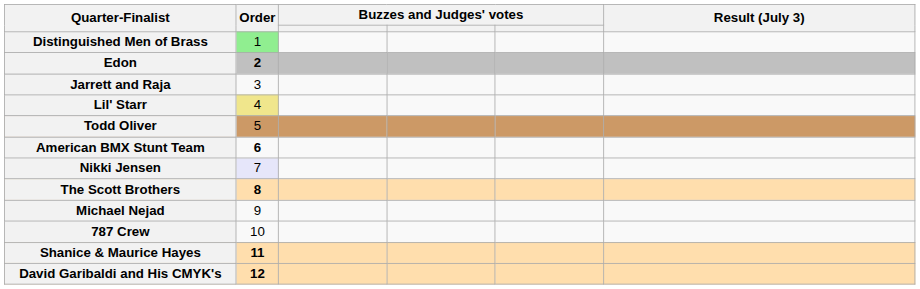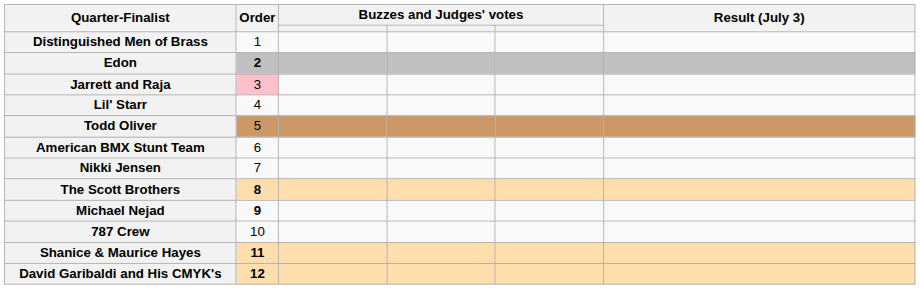(257, 42) lightgreen background -> (257, 42) no background
(257, 84) no background -> (257, 84) pink background
(257, 105) khaki background -> (257, 105) no background
(257, 147) bold -> (257, 147) normal
(257, 168) lavender background -> (257, 168) no background
(257, 210) normal -> (257, 210) bold
